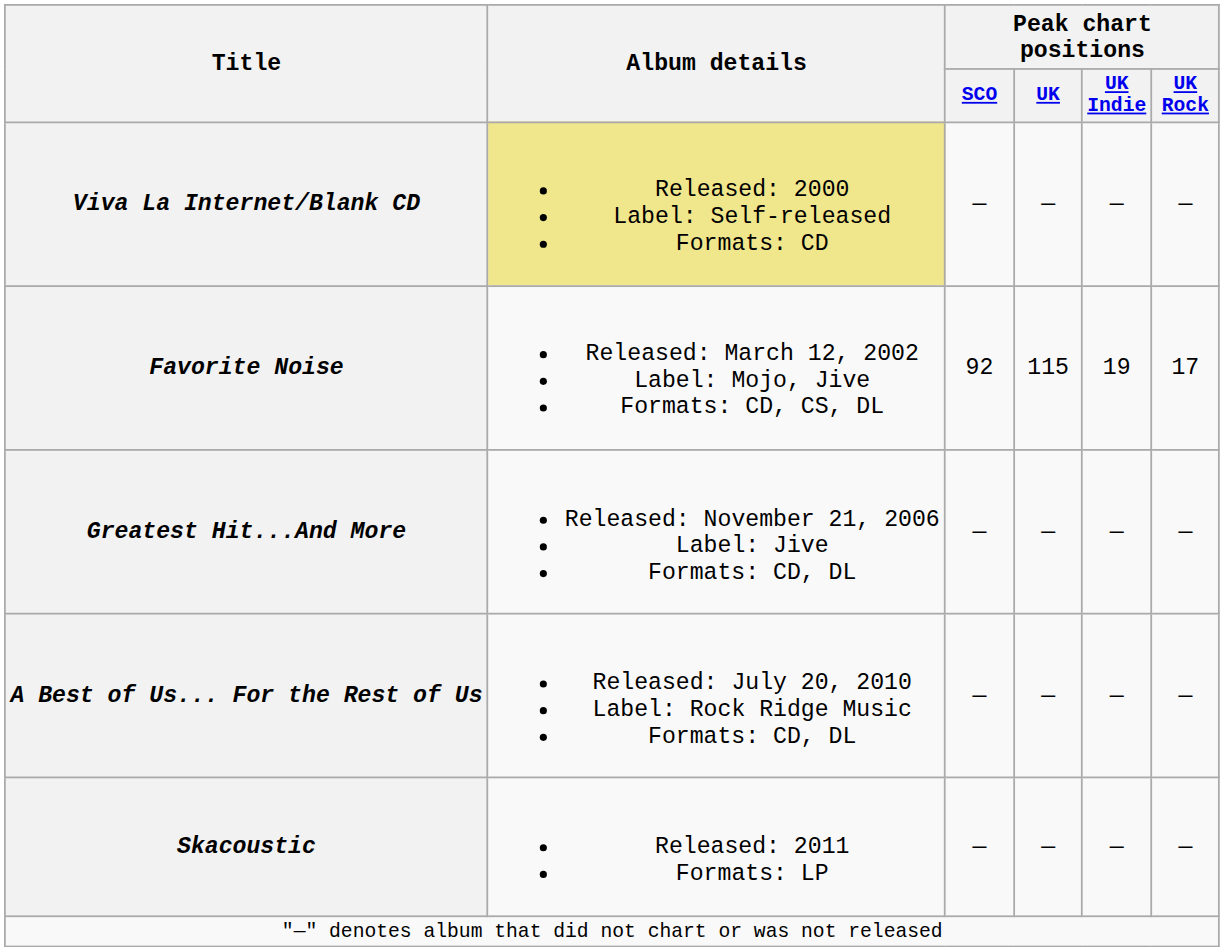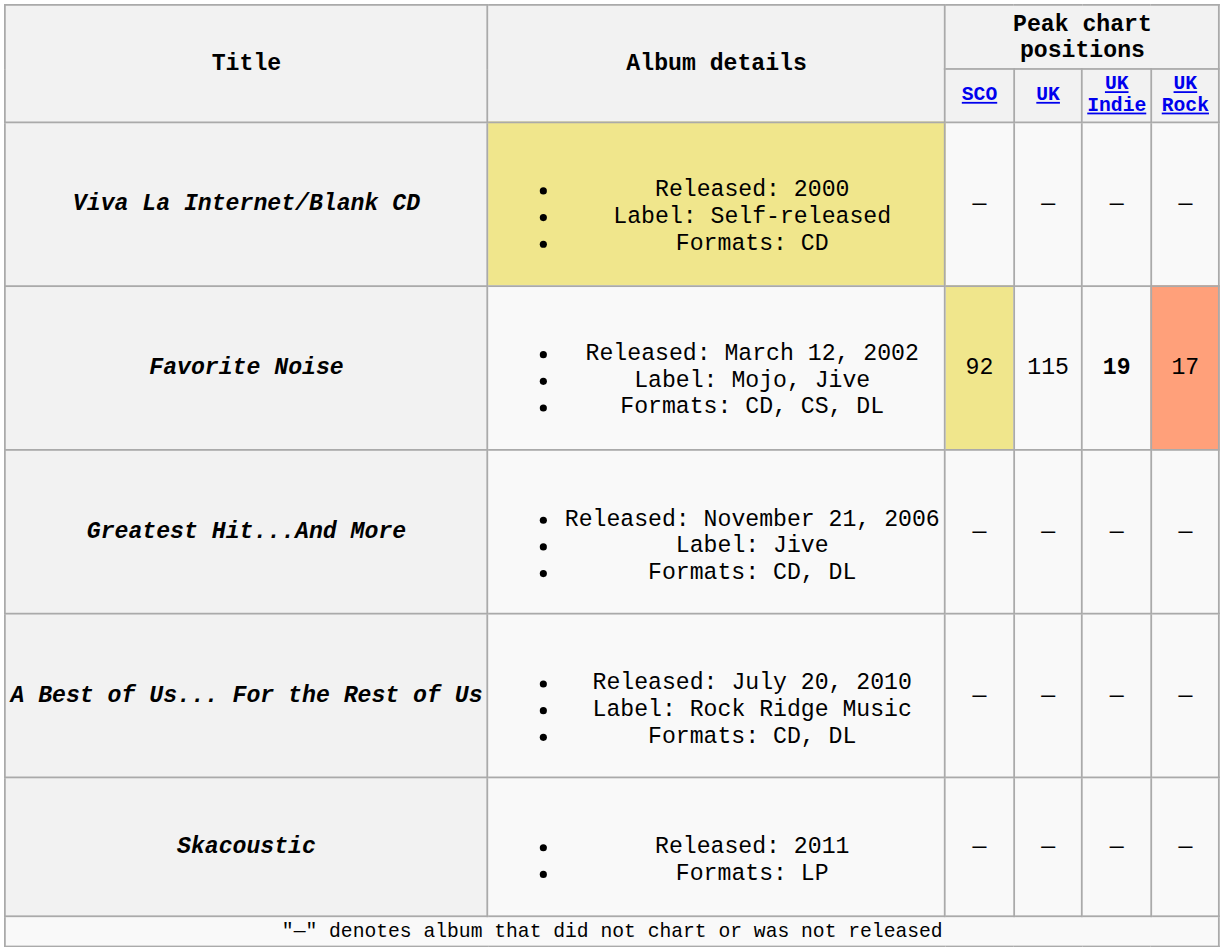(980, 368) no background -> (980, 368) khaki background
(1117, 368) normal -> (1117, 368) bold
(1185, 368) no background -> (1185, 368) lightsalmon background
